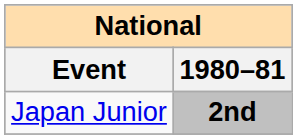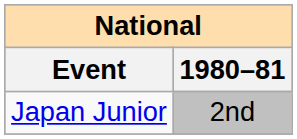(232, 112) bold -> (232, 112) normal
